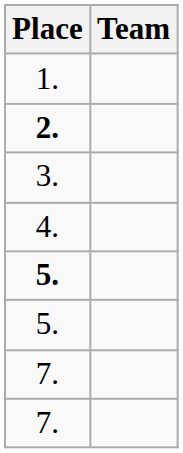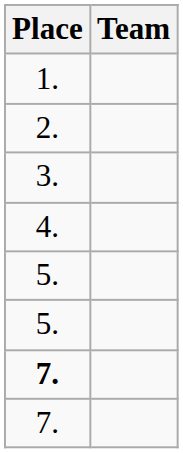(47, 127) bold -> (47, 127) normal
(47, 275) bold -> (47, 275) normal
(47, 373) normal -> (47, 373) bold
